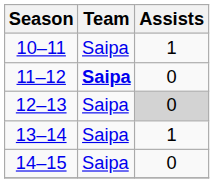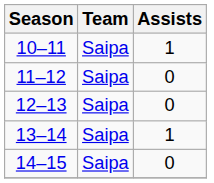(106, 76) bold -> (105, 76) normal
(172, 105) lightgrey background -> (170, 105) no background
